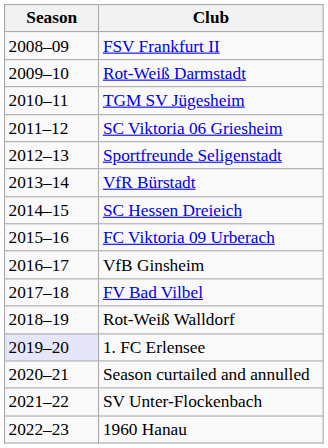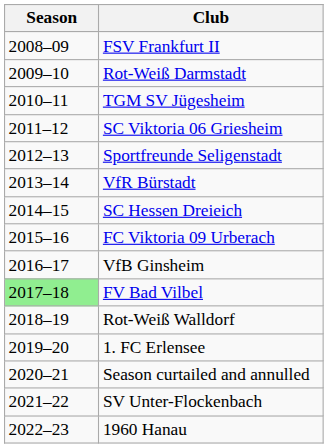(39, 292) no background -> (39, 292) lightgreen background
(39, 347) lavender background -> (39, 347) no background
